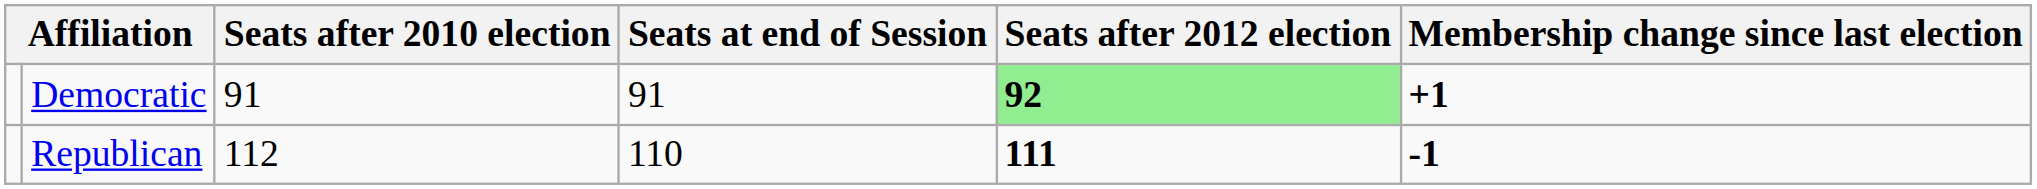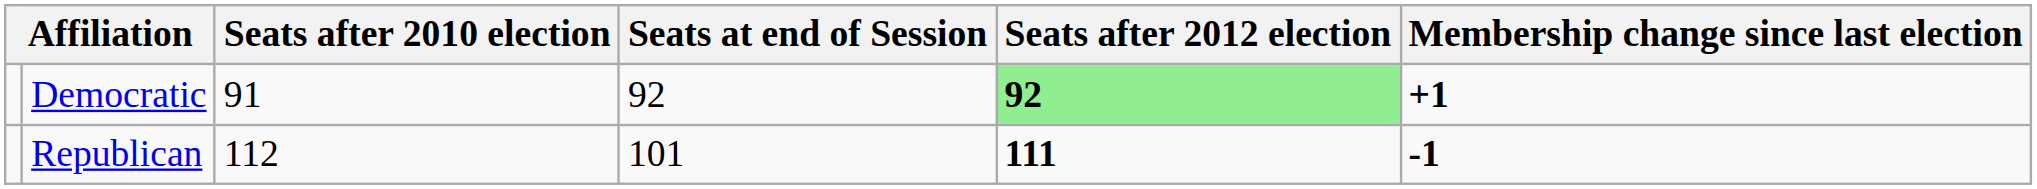(647, 93) 91 -> (647, 93) 92
(655, 153) 110 -> (656, 153) 101
